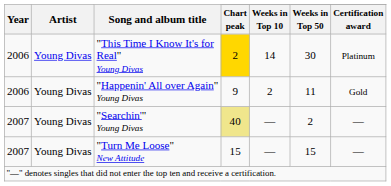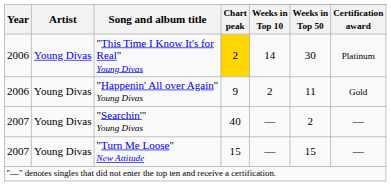(235, 121) khaki background -> (235, 121) no background
